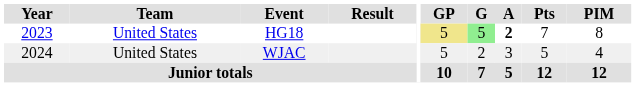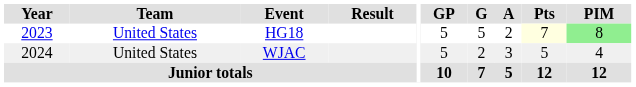(444, 33) khaki background -> (444, 33) no background
(481, 33) lightgreen background -> (481, 33) no background
(509, 33) bold -> (509, 33) normal
(544, 33) no background -> (544, 33) lightyellow background
(599, 33) no background -> (599, 33) lightgreen background
